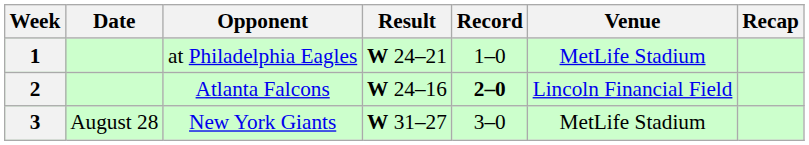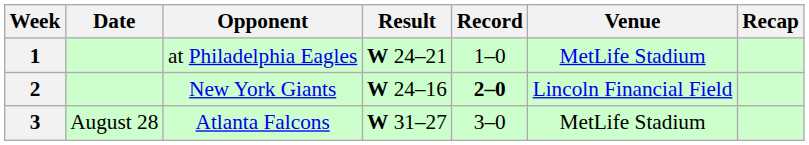(263, 88) Atlanta Falcons -> (263, 88) New York Giants
(263, 122) New York Giants -> (263, 122) Atlanta Falcons
